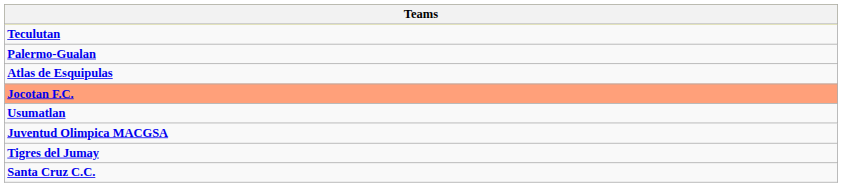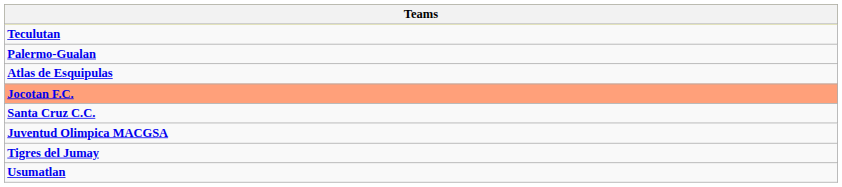(36, 113) Usumatlan -> (51, 113) Santa Cruz C.C.
(51, 172) Santa Cruz C.C. -> (36, 172) Usumatlan
